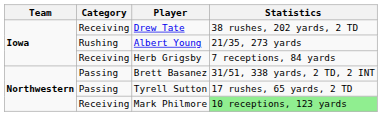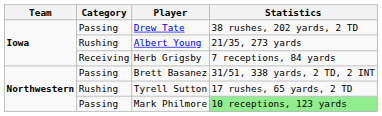(104, 28) Receiving -> (98, 28) Passing
(98, 89) Passing -> (98, 89) Rushing
(104, 104) Receiving -> (98, 104) Passing
